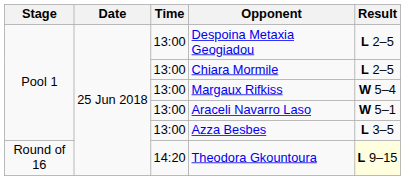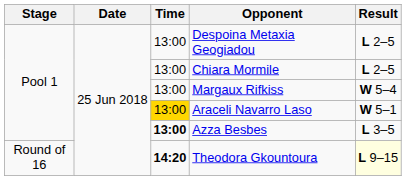(170, 110) no background -> (170, 110) gold background
(170, 130) normal -> (170, 130) bold
(170, 158) normal -> (170, 158) bold
